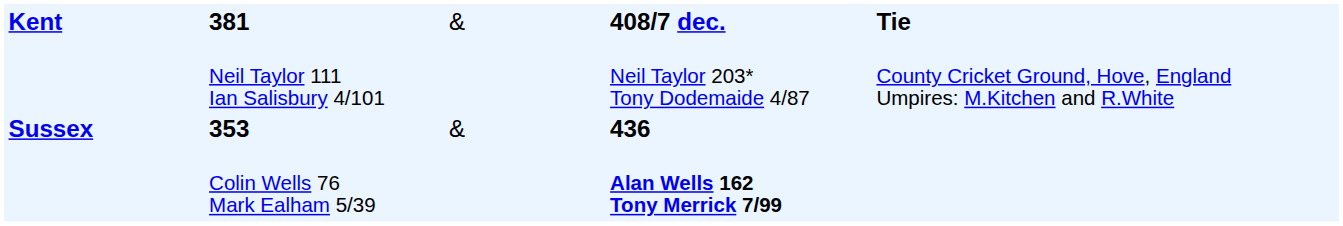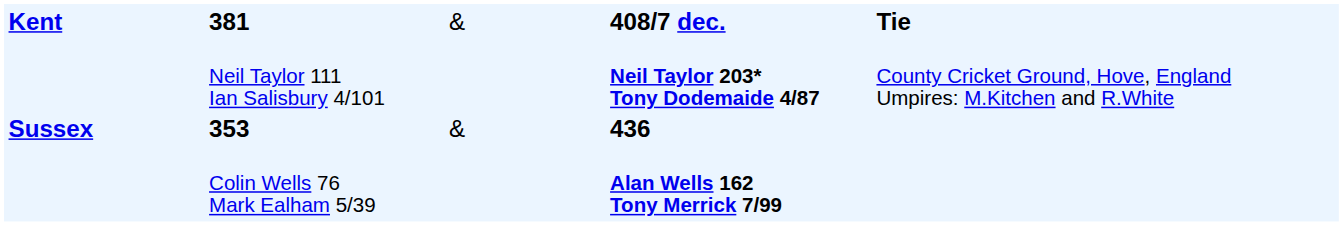(710, 87) normal -> (715, 87) bold
